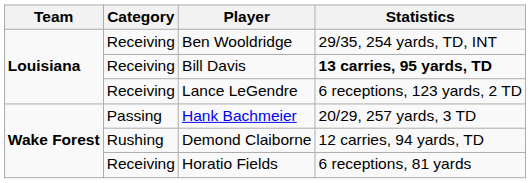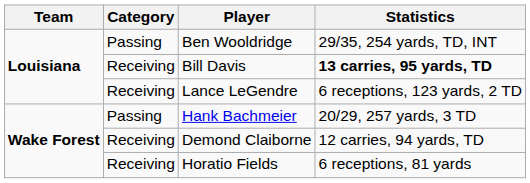(141, 41) Receiving -> (134, 41) Passing
(135, 140) Rushing -> (141, 140) Receiving
